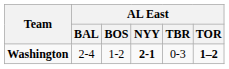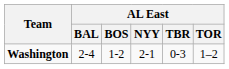(147, 54) bold -> (147, 54) normal
(209, 54) bold -> (209, 54) normal
